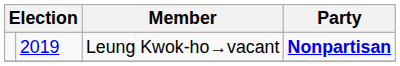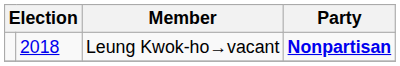(40, 46) 2019 -> (40, 46) 2018
